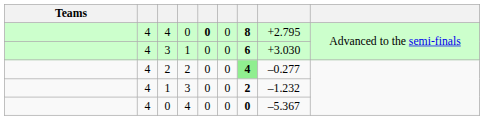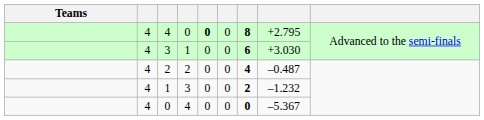(247, 69) lightgreen background -> (247, 69) no background
(284, 69) –0.277 -> (284, 69) –0.487
